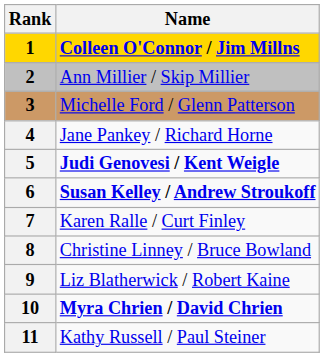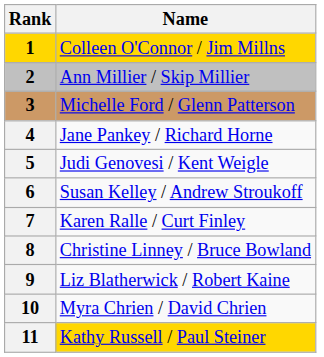(180, 47) bold -> (172, 47) normal
(170, 163) bold -> (164, 163) normal
(188, 192) bold -> (181, 192) normal
(171, 308) bold -> (163, 308) normal
(163, 337) no background -> (163, 337) gold background
